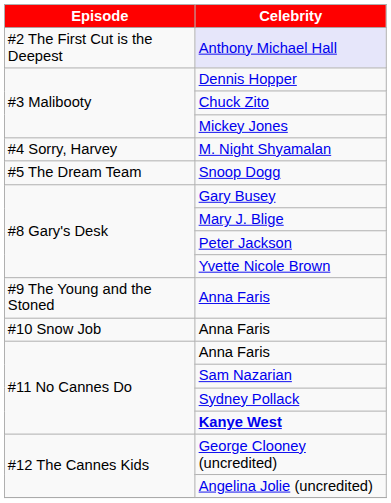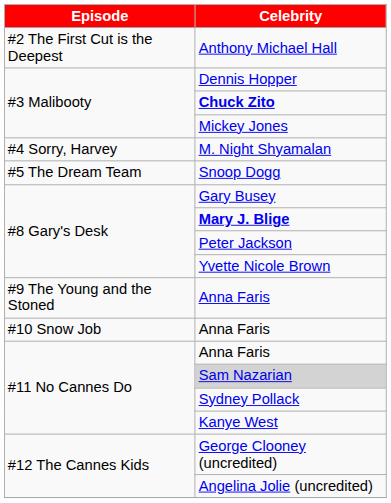(268, 47) lavender background -> (268, 47) no background
(234, 102) normal -> (237, 102) bold
(241, 219) normal -> (244, 219) bold
(245, 376) no background -> (245, 376) lightgrey background
(240, 422) bold -> (238, 422) normal
